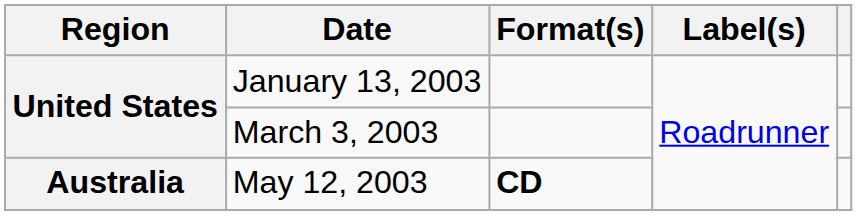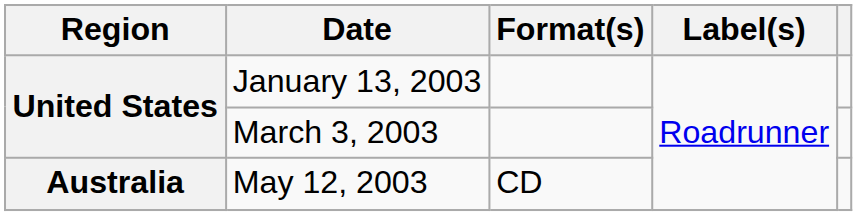(519, 183) bold -> (519, 183) normal
